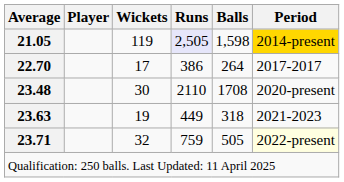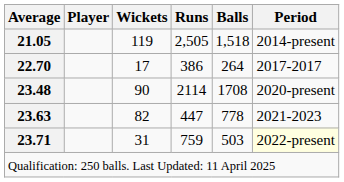(192, 41) lavender background -> (192, 41) no background
(232, 41) 1,598 -> (232, 41) 1,518
(296, 41) gold background -> (296, 41) no background
(142, 91) 30 -> (142, 91) 90
(192, 91) 2110 -> (192, 91) 2114
(142, 115) 19 -> (142, 115) 82
(192, 115) 449 -> (192, 115) 447
(232, 115) 318 -> (232, 115) 778
(142, 140) 32 -> (142, 140) 31
(232, 140) 505 -> (232, 140) 503
